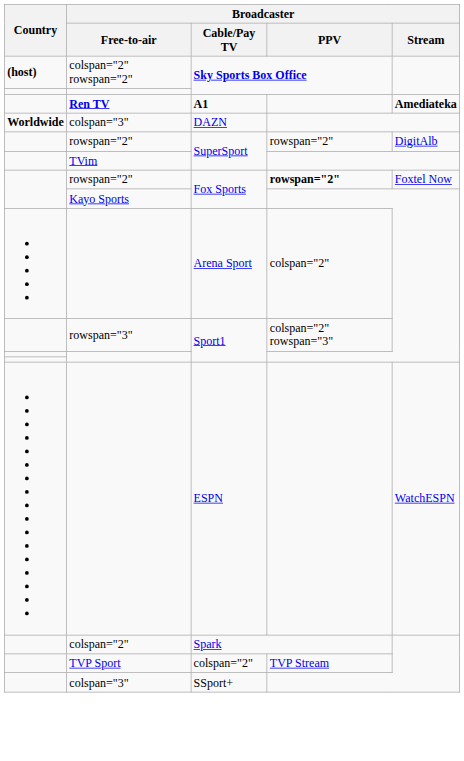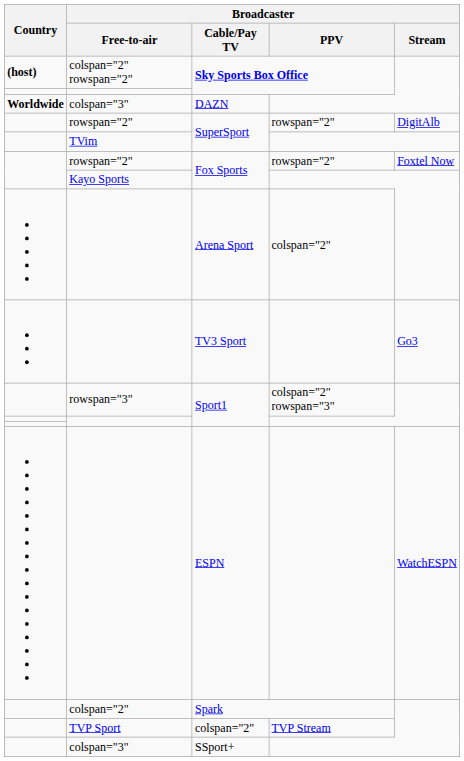- row: (89, 103)
(305, 179) bold -> (303, 160) normal
+ row: (129, 341)
